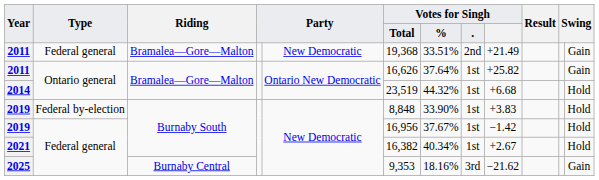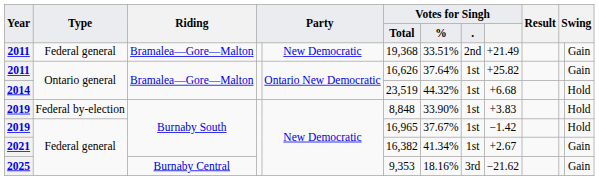(402, 128) 16,956 -> (402, 128) 16,965
(441, 147) 40.34% -> (441, 147) 41.34%
(579, 147) Hold -> (579, 147) Gain
